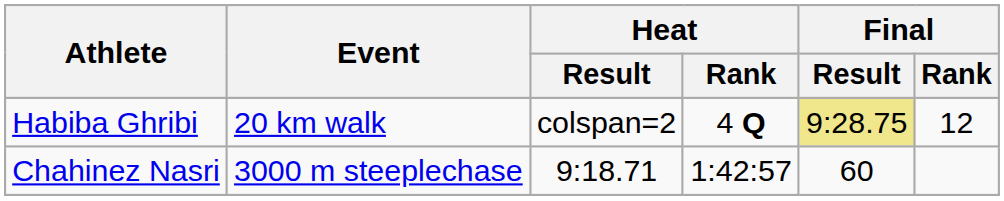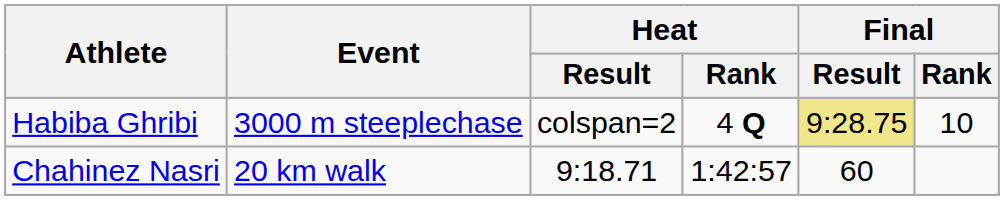(310, 123) 20 km walk -> (378, 123) 3000 m steeplechase
(957, 123) 12 -> (957, 123) 10
(378, 171) 3000 m steeplechase -> (310, 171) 20 km walk
